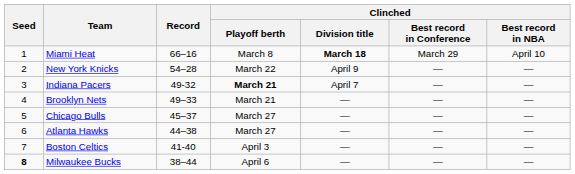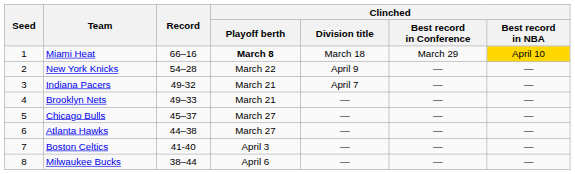(255, 54) normal -> (255, 54) bold
(345, 54) bold -> (345, 54) normal
(528, 54) no background -> (528, 54) gold background
(255, 85) bold -> (255, 85) normal
(24, 162) bold -> (24, 162) normal
